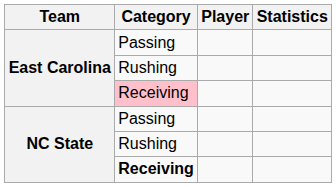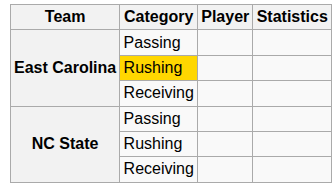(148, 67) no background -> (153, 67) gold background
(153, 93) pink background -> (159, 93) no background
(156, 169) bold -> (159, 169) normal
